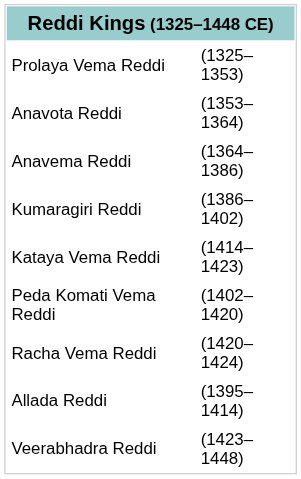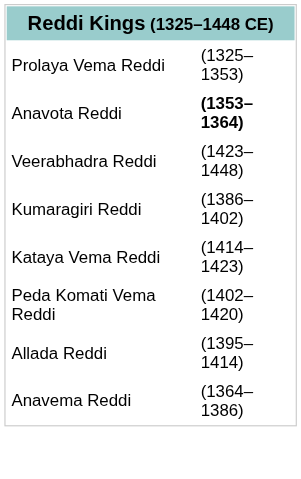(227, 113) normal -> (227, 113) bold
rows swapped: (71, 161) <-> (84, 449)
- row: (84, 353)
